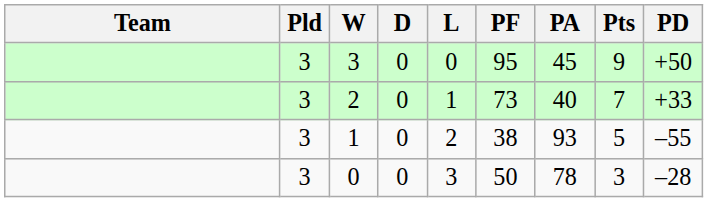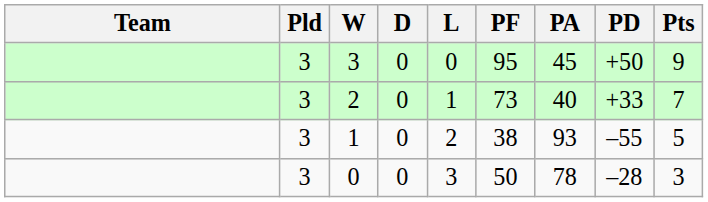columns swapped: (673, 23) <-> (619, 23)
